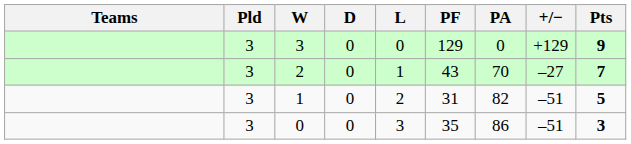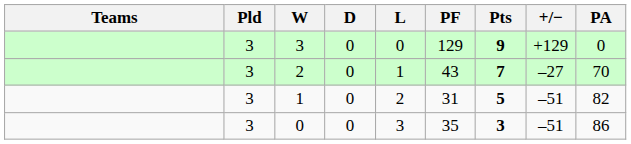columns swapped: (501, 17) <-> (601, 17)
